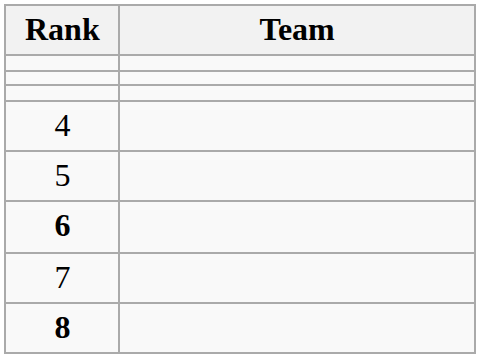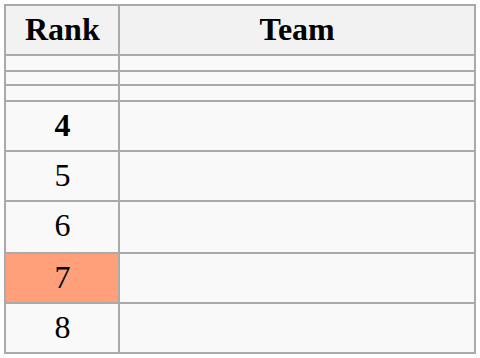(62, 124) normal -> (62, 124) bold
(62, 226) bold -> (62, 226) normal
(62, 277) no background -> (62, 277) lightsalmon background
(62, 327) bold -> (62, 327) normal
